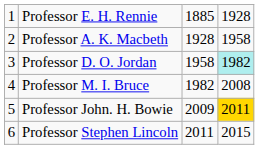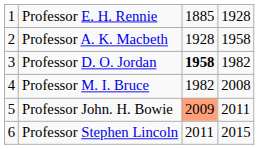(200, 62) normal -> (200, 62) bold
(236, 62) paleturquoise background -> (236, 62) no background
(200, 109) no background -> (200, 109) lightsalmon background
(236, 109) gold background -> (236, 109) no background
